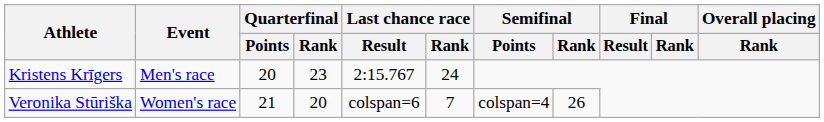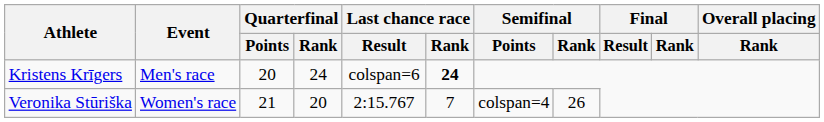(318, 74) 23 -> (318, 74) 24
(384, 74) 2:15.767 -> (384, 74) colspan=6
(450, 74) normal -> (450, 74) bold
(384, 103) colspan=6 -> (384, 103) 2:15.767
